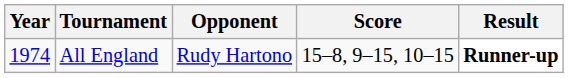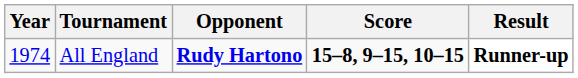(234, 55) normal -> (239, 55) bold
(378, 55) normal -> (388, 55) bold
